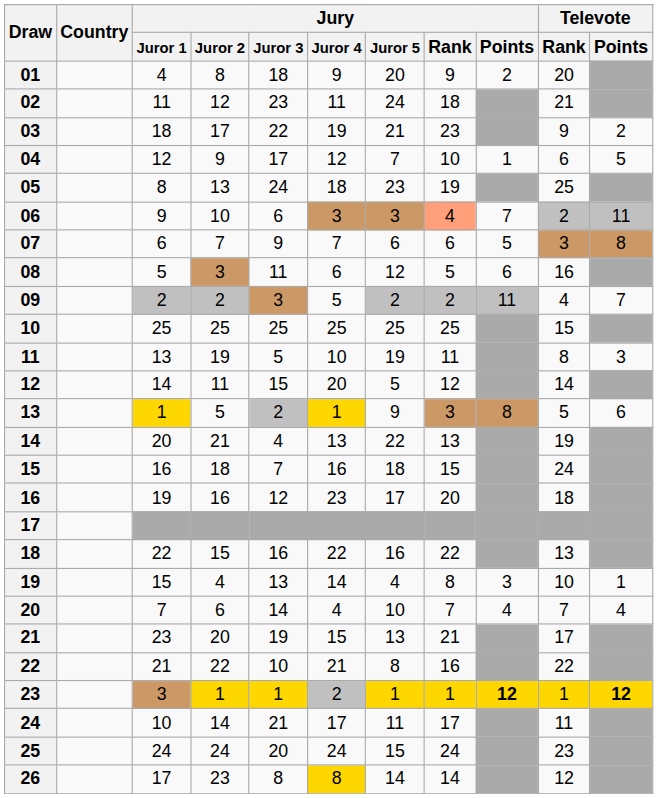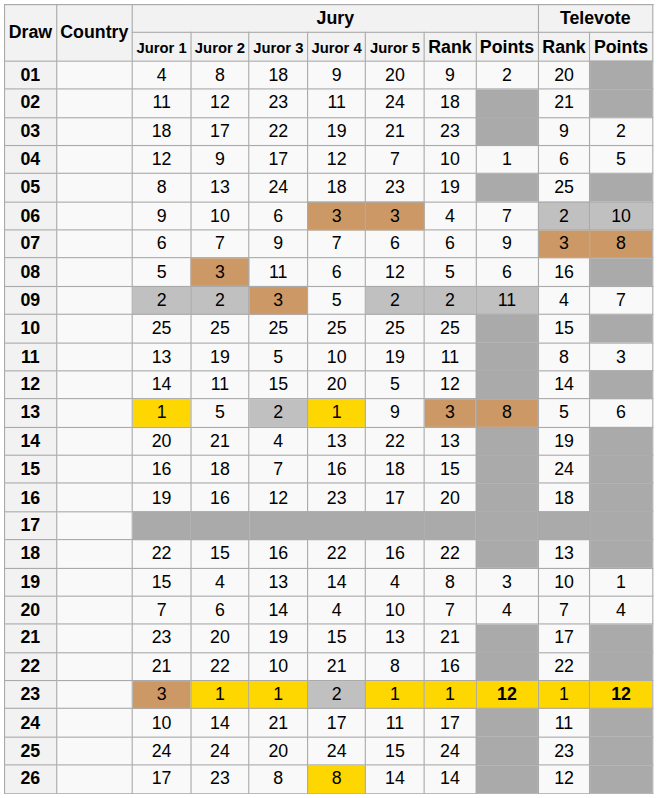(450, 215) lightsalmon background -> (450, 215) no background
(621, 215) 11 -> (621, 215) 10
(507, 243) 5 -> (507, 243) 9
